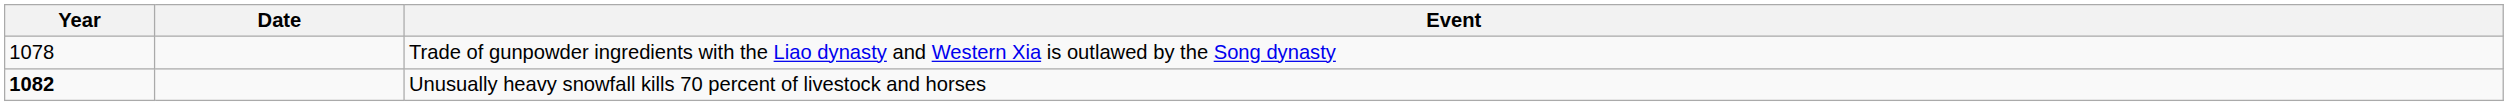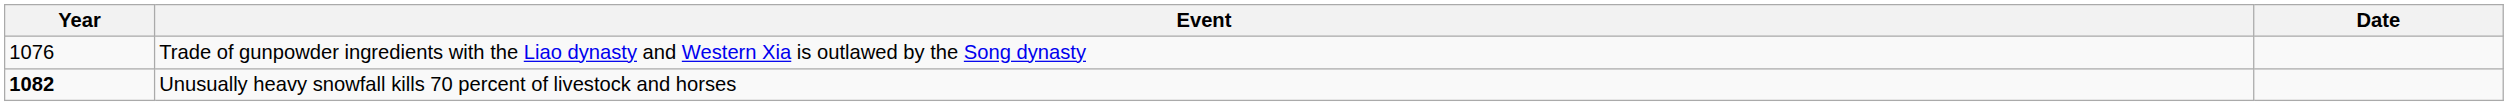columns swapped: (279, 20) <-> (1454, 20)
(32, 52) 1078 -> (32, 52) 1076
